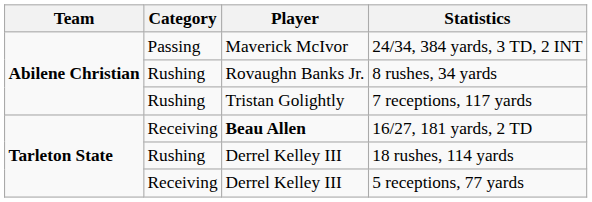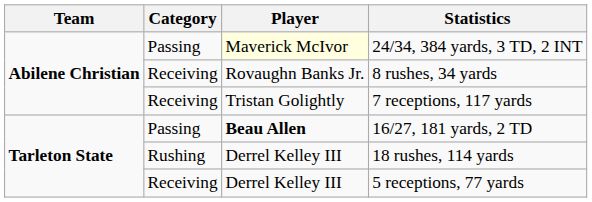(287, 45) no background -> (287, 45) lightyellow background
(176, 73) Rushing -> (183, 73) Receiving
(176, 100) Rushing -> (183, 100) Receiving
(183, 128) Receiving -> (174, 128) Passing
